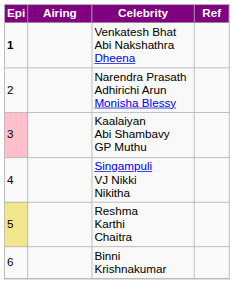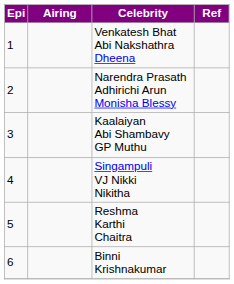(10, 45) bold -> (10, 45) normal
(10, 135) pink background -> (10, 135) no background
(10, 224) khaki background -> (10, 224) no background
